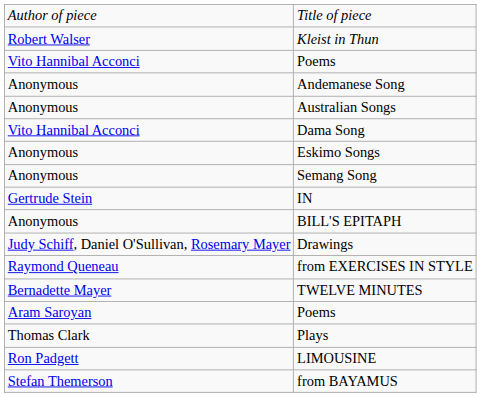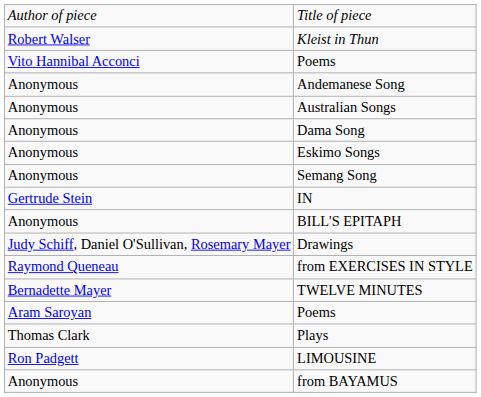(74, 130) Vito Hannibal Acconci -> (43, 130) Anonymous
(60, 381) Stefan Themerson -> (43, 381) Anonymous
